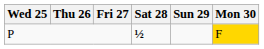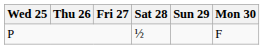(139, 34) bold -> (139, 34) normal
(219, 34) gold background -> (219, 34) no background
